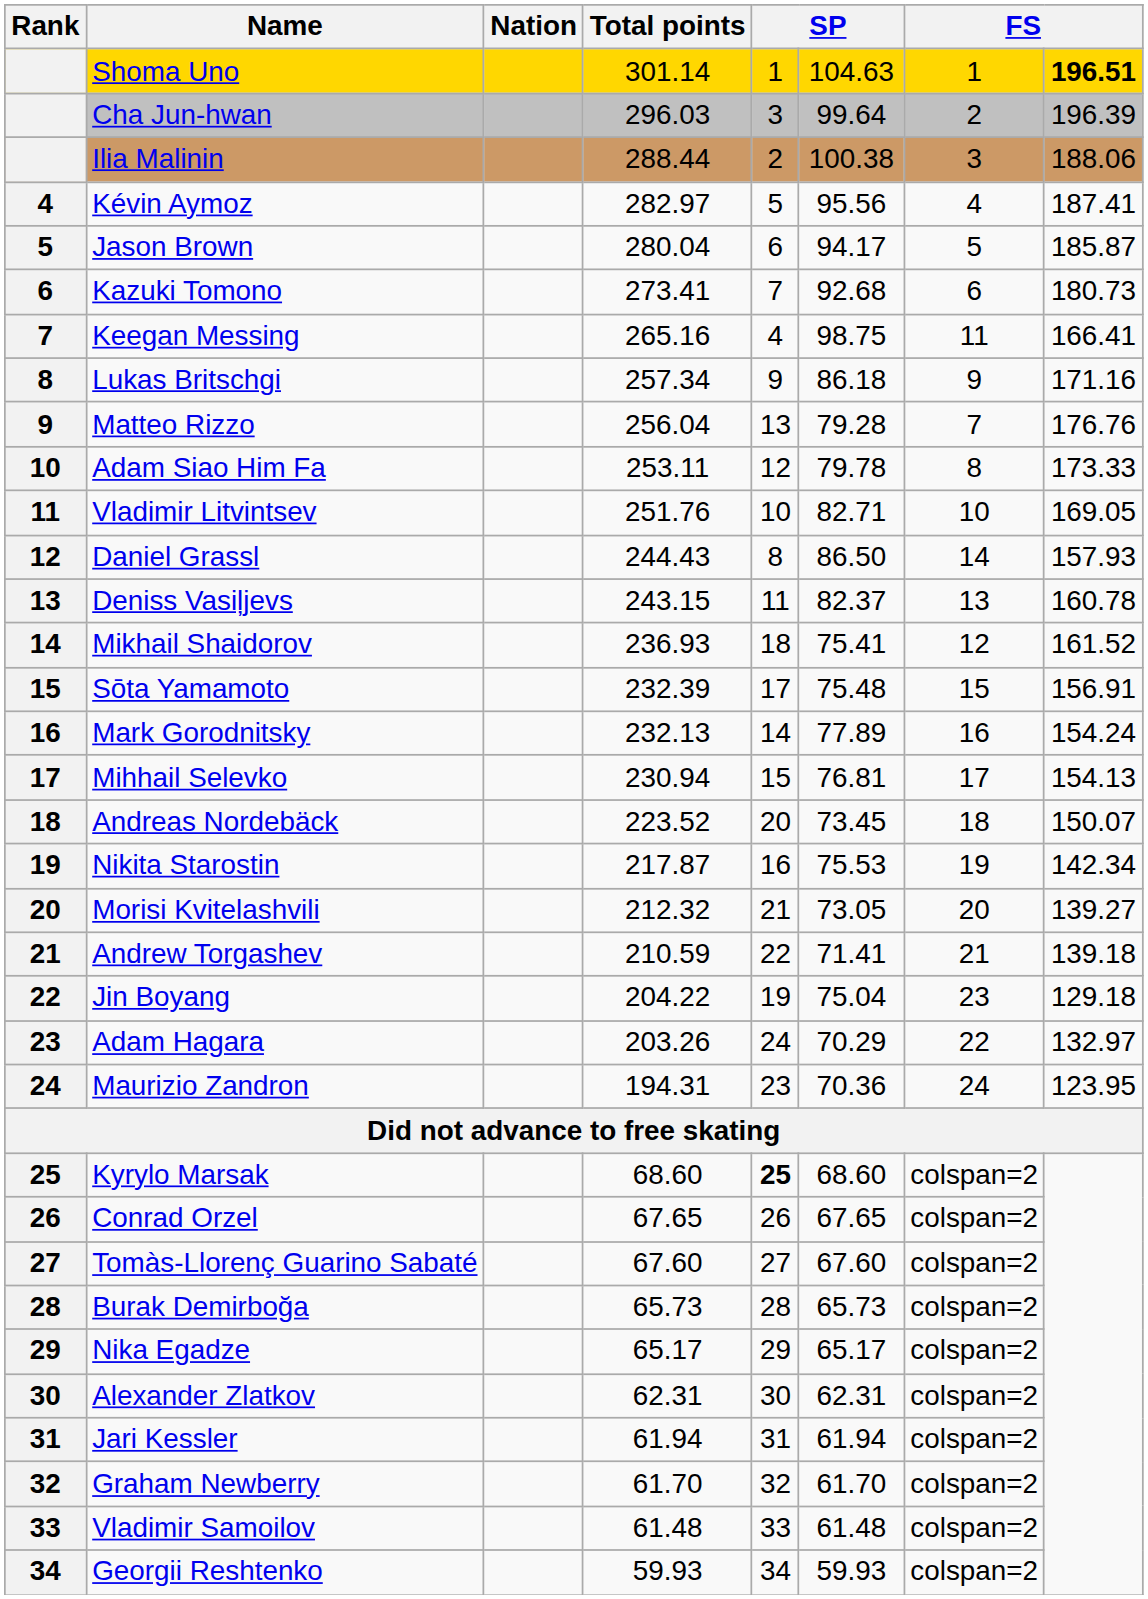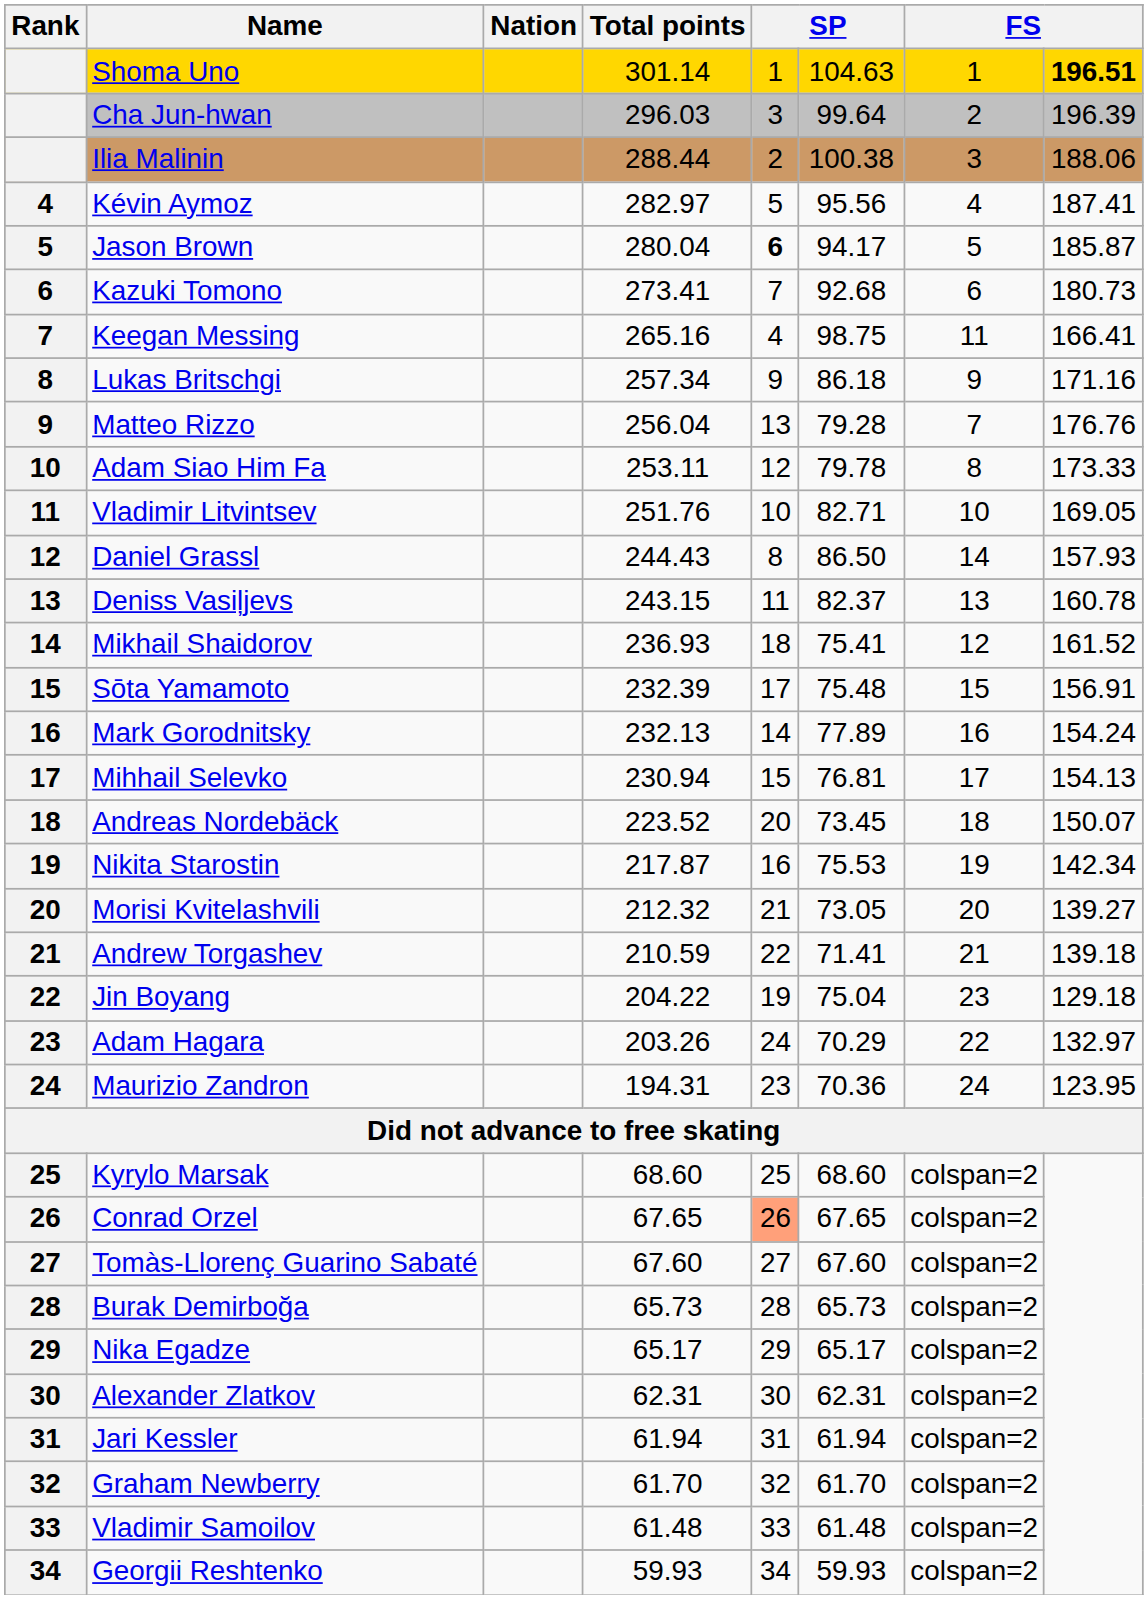(775, 247) normal -> (775, 247) bold
(775, 1174) bold -> (775, 1174) normal
(775, 1218) no background -> (775, 1218) lightsalmon background
